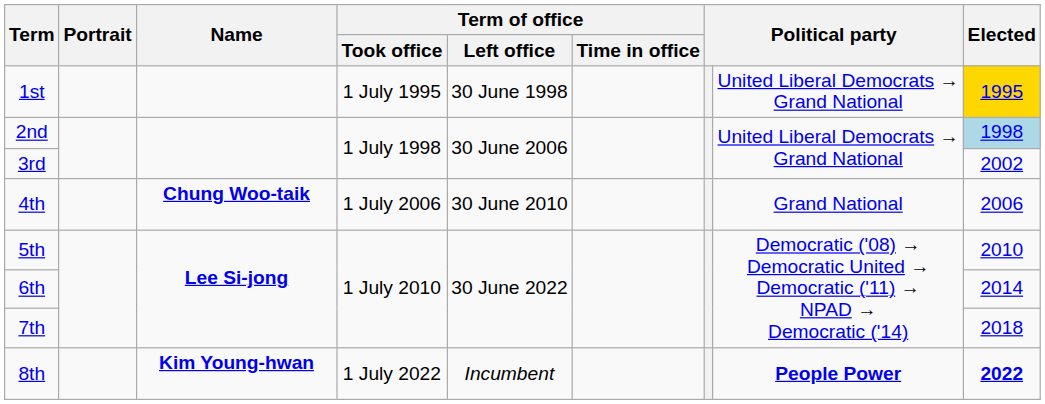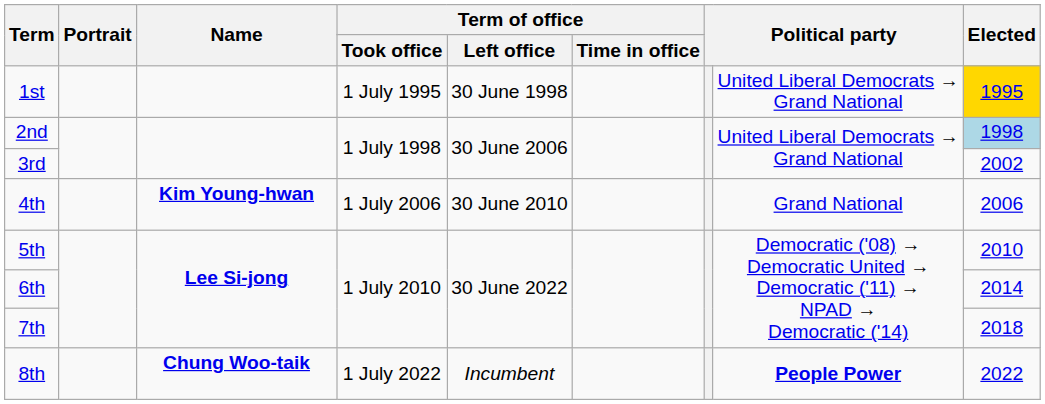(237, 193) Chung Woo-taik -> (237, 193) Kim Young-hwan
(237, 362) Kim Young-hwan -> (237, 362) Chung Woo-taik
(1002, 373) bold -> (1002, 373) normal
